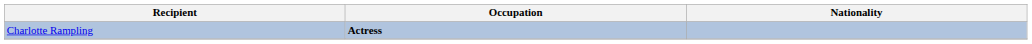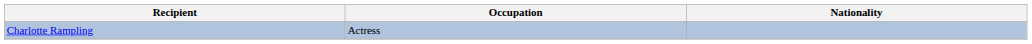(365, 30) bold -> (364, 30) normal
